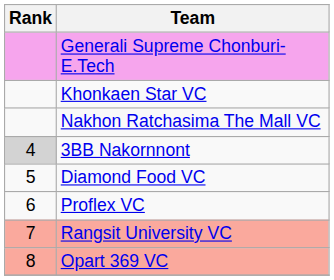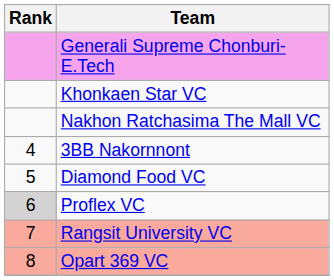(31, 149) lightgrey background -> (31, 149) no background
(31, 205) no background -> (31, 205) lightgrey background
